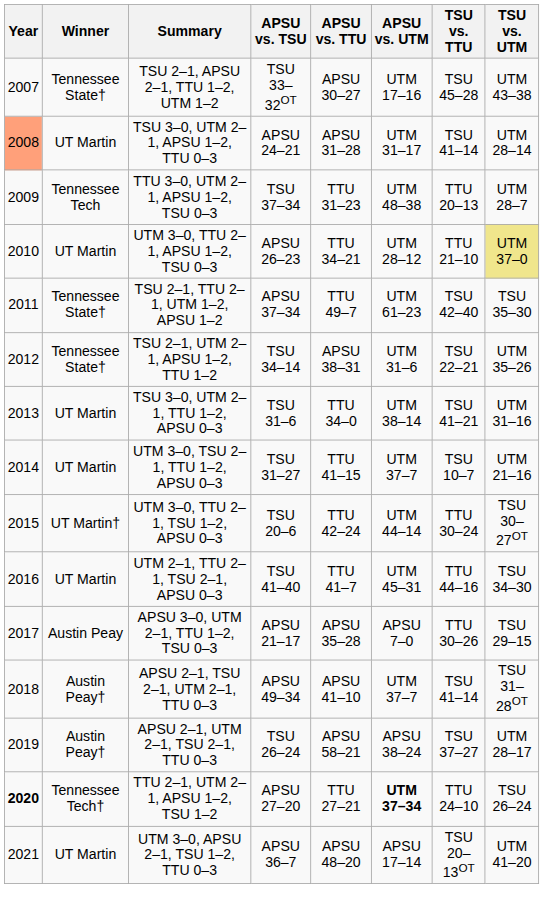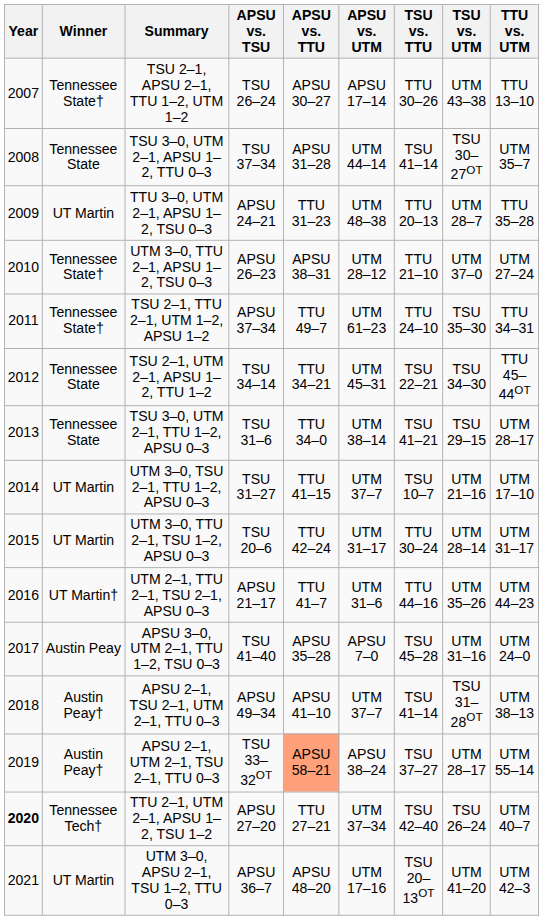+ column: (515, 31)
(281, 87) TSU 33–32OT -> (256, 93) TSU 26–24
(402, 87) UTM 17–16 -> (367, 93) APSU 17–14
(459, 87) TSU 45–28 -> (419, 93) TTU 30–26
(23, 143) lightsalmon background -> (23, 157) no background
(85, 143) UT Martin -> (83, 157) Tennessee State
(281, 143) APSU 24–21 -> (256, 157) TSU 37–34
(402, 143) UTM 31–17 -> (367, 157) UTM 44–14
(512, 143) UTM 28–14 -> (467, 157) TSU 30–27OT
(85, 197) Tennessee Tech -> (83, 213) UT Martin
(281, 197) TSU 37–34 -> (256, 213) APSU 24–21
(85, 251) UT Martin -> (83, 267) Tennessee State†
(341, 251) TTU 34–21 -> (311, 267) APSU 38–31
(512, 251) khaki background -> (467, 267) no background
(459, 305) TSU 42–40 -> (419, 321) TTU 24–10
(85, 359) Tennessee State† -> (83, 377) Tennessee State
(341, 359) APSU 38–31 -> (311, 377) TTU 34–21
(402, 359) UTM 31–6 -> (367, 377) UTM 45–31
(512, 359) UTM 35–26 -> (467, 377) TSU 34–30
(85, 413) UT Martin -> (83, 433) Tennessee State
(512, 413) UTM 31–16 -> (467, 433) TSU 29–15
(85, 523) UT Martin† -> (83, 541) UT Martin
(402, 523) UTM 44–14 -> (367, 541) UTM 31–17
(512, 523) TSU 30–27OT -> (467, 541) UTM 28–14
(85, 579) UT Martin -> (83, 595) UT Martin†
(281, 579) TSU 41–40 -> (256, 595) APSU 21–17
(402, 579) UTM 45–31 -> (367, 595) UTM 31–6
(512, 579) TSU 34–30 -> (467, 595) UTM 35–26
(281, 633) APSU 21–17 -> (256, 649) TSU 41–40
(459, 633) TTU 30–26 -> (419, 649) TSU 45–28
(512, 633) TSU 29–15 -> (467, 649) UTM 31–16
(281, 745) TSU 26–24 -> (256, 762) TSU 33–32OT
(341, 745) no background -> (311, 762) lightsalmon background
(402, 799) bold -> (367, 818) normal
(459, 799) TTU 24–10 -> (419, 818) TSU 42–40
(402, 854) APSU 17–14 -> (367, 880) UTM 17–16
